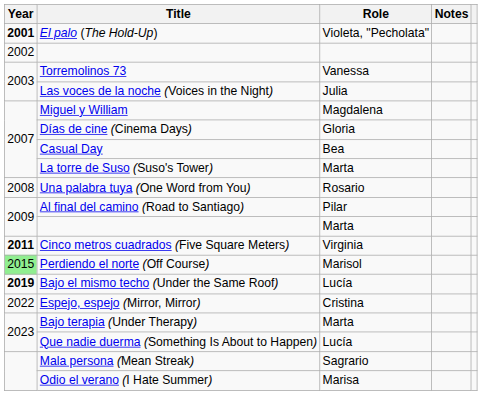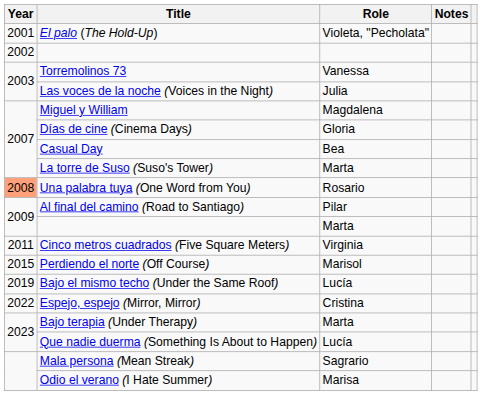(21, 33) bold -> (21, 33) normal
(21, 187) no background -> (21, 187) lightsalmon background
(21, 245) bold -> (21, 245) normal
(21, 264) lightgreen background -> (21, 264) no background
(21, 284) bold -> (21, 284) normal
